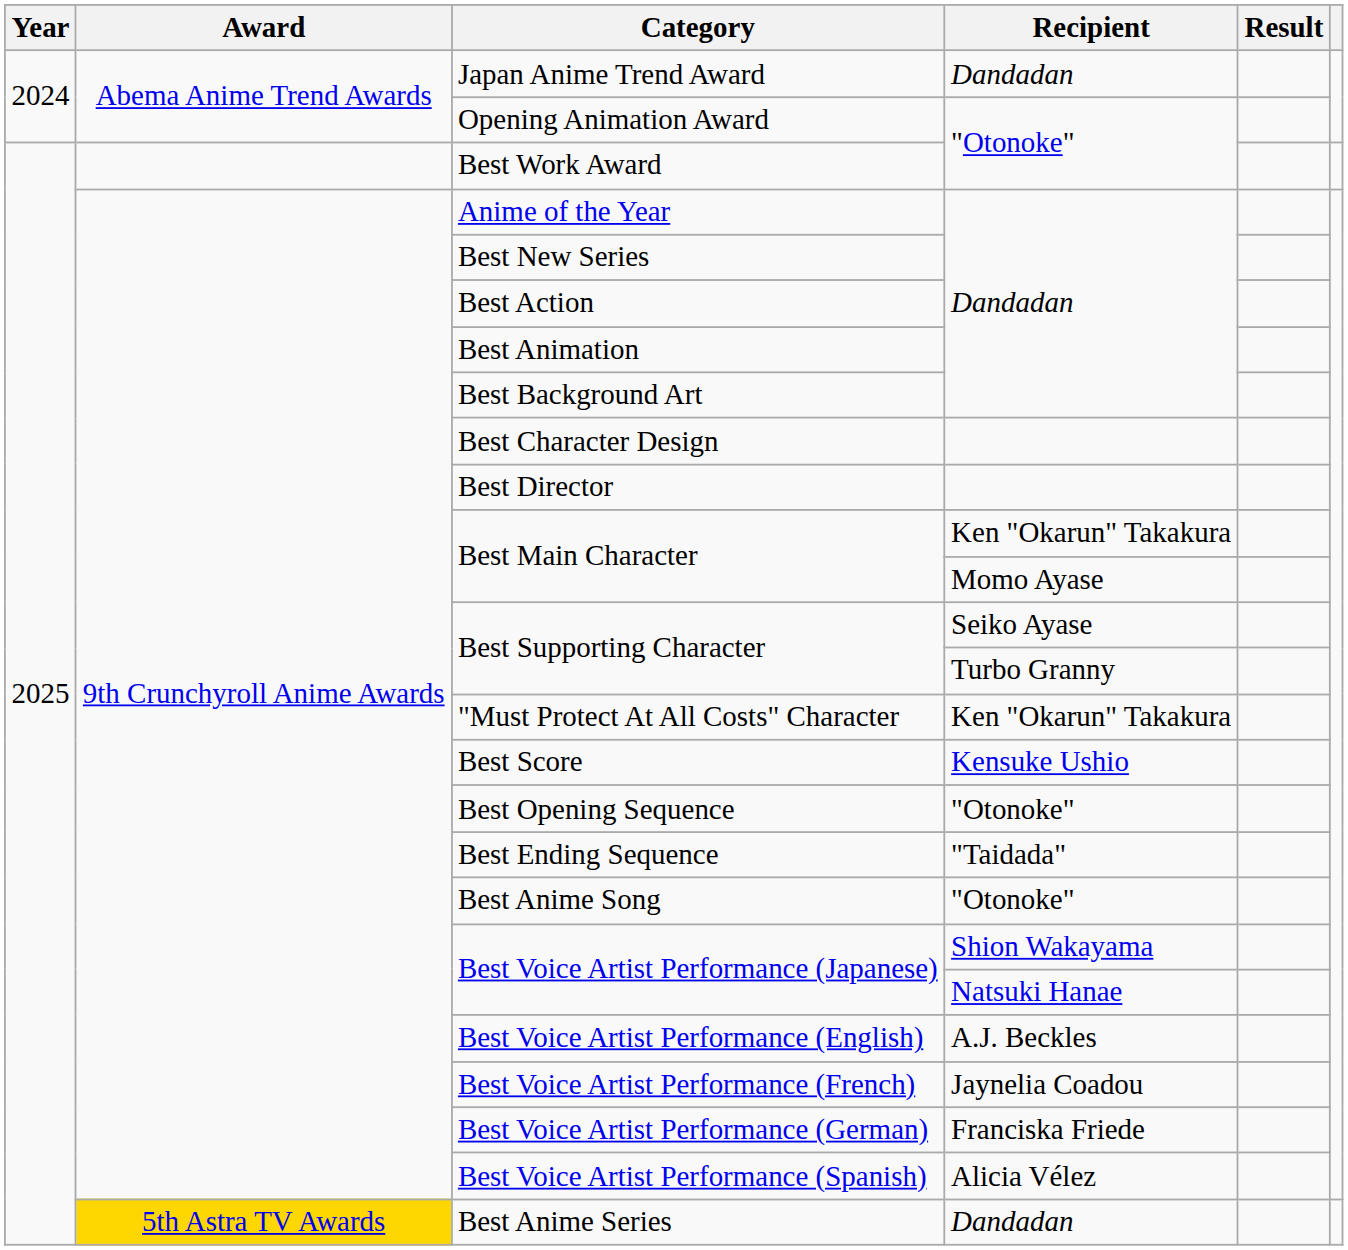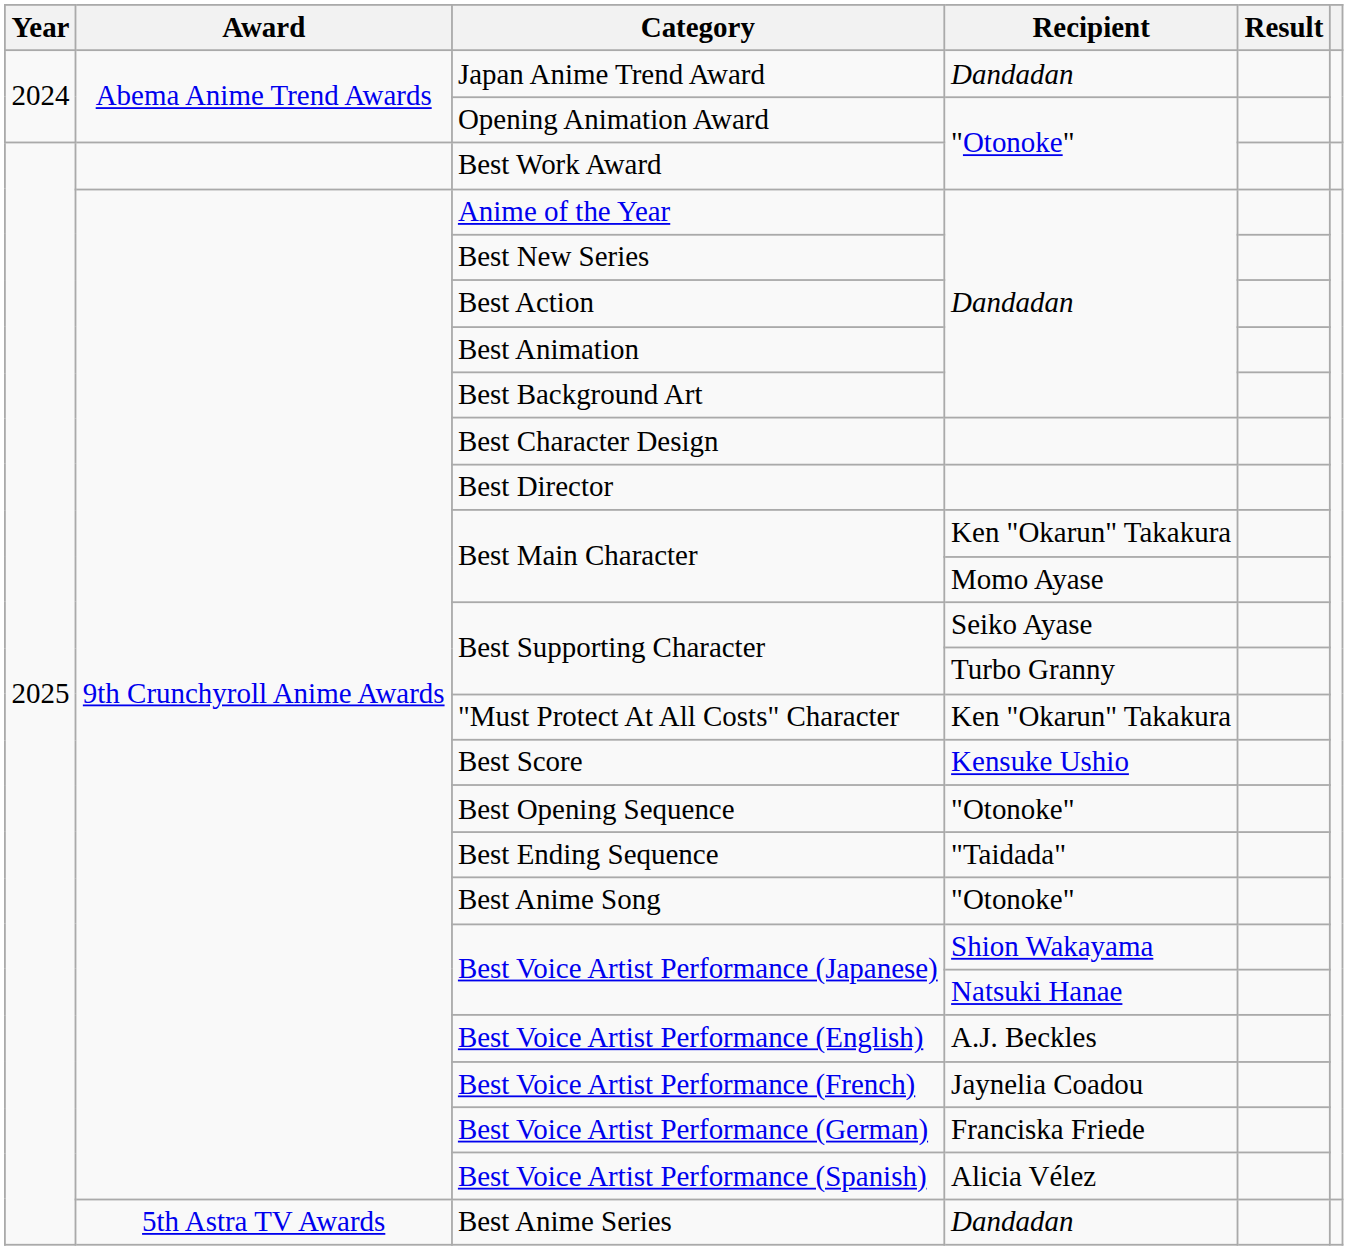(264, 1221) gold background -> (264, 1221) no background
